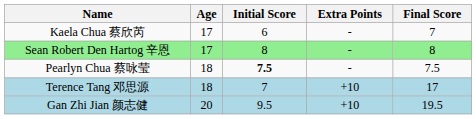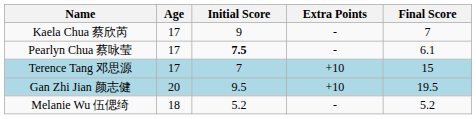(264, 32) 6 -> (239, 32) 9
- row: (98, 50)
(206, 68) 18 -> (174, 50) 17
(432, 68) 7.5 -> (427, 50) 6.1
(206, 87) 18 -> (174, 68) 17
(432, 87) 17 -> (427, 68) 15
+ row: (80, 105)
